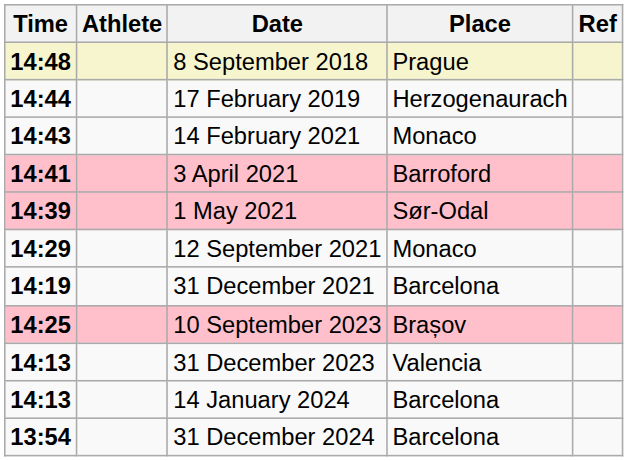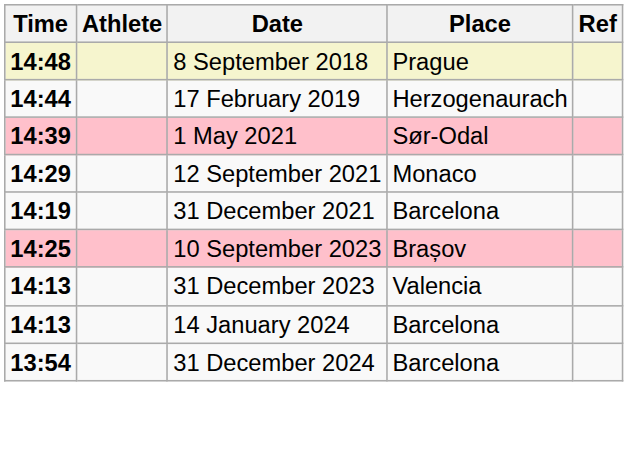- row: (267, 136)
- row: (236, 174)
